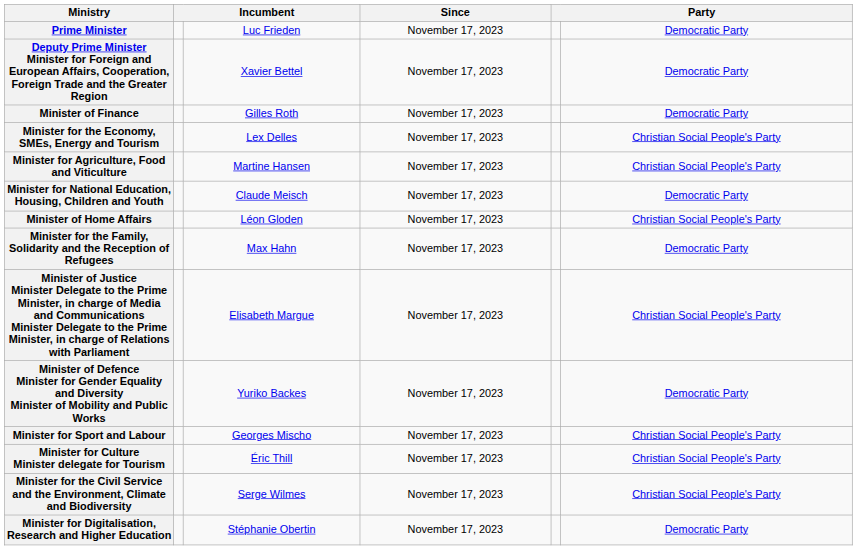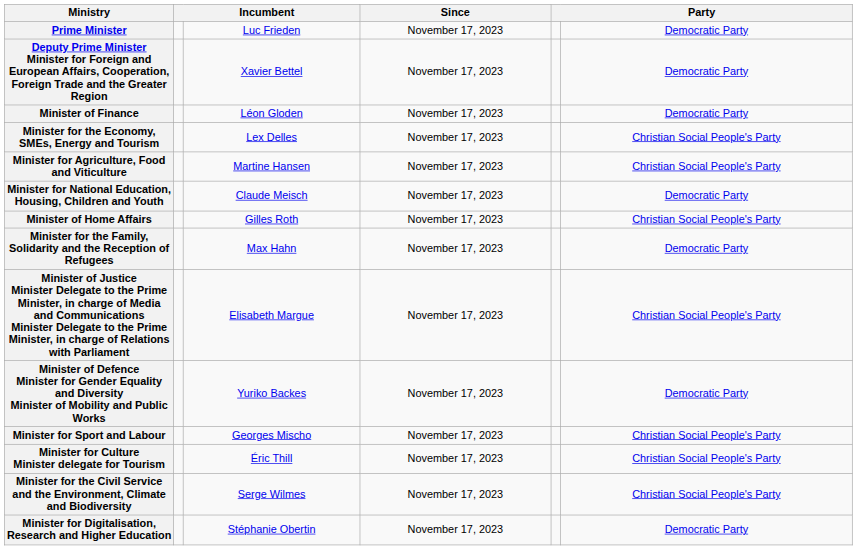(272, 113) Gilles Roth -> (272, 113) Léon Gloden
(272, 219) Léon Gloden -> (272, 219) Gilles Roth
